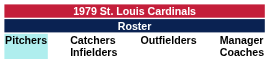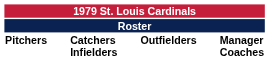(26, 40) paleturquoise background -> (26, 40) no background
